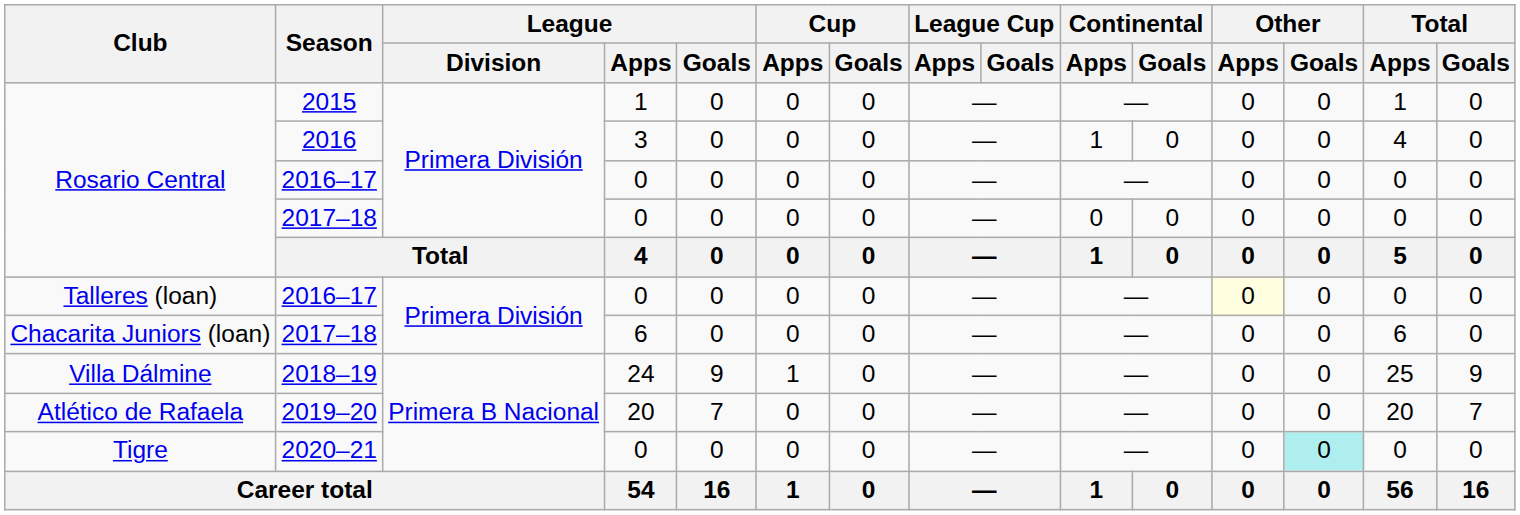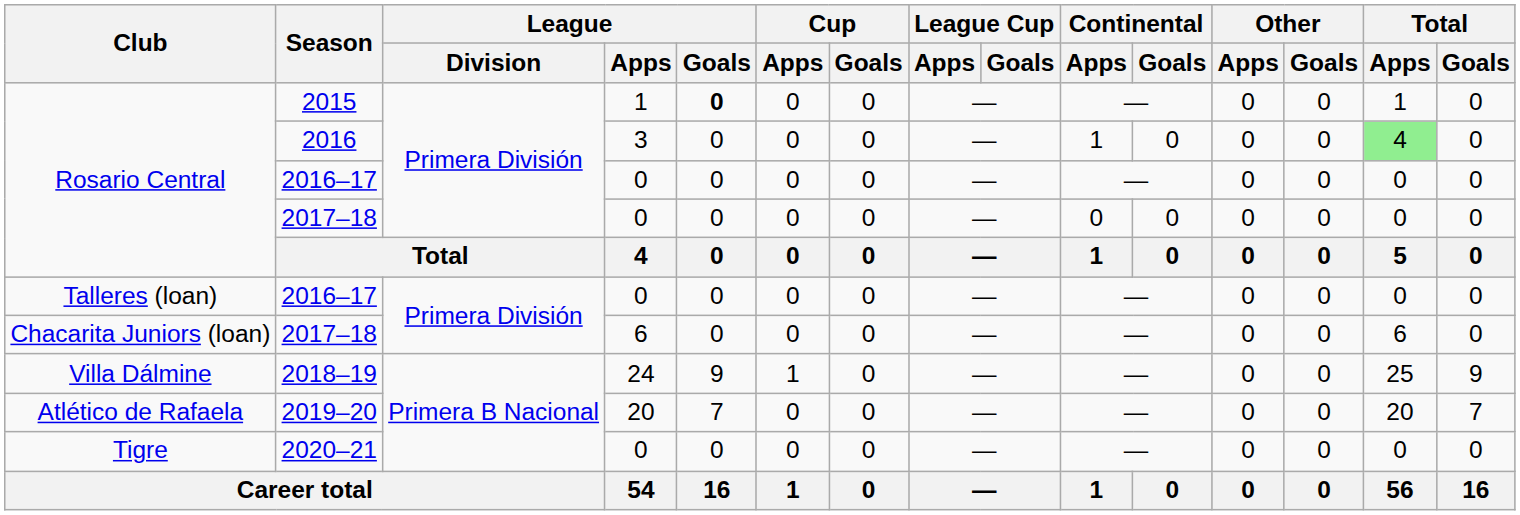(717, 101) normal -> (717, 101) bold
(1400, 140) no background -> (1400, 140) lightgreen background
(1248, 295) lightyellow background -> (1248, 295) no background
(1324, 450) paleturquoise background -> (1324, 450) no background
